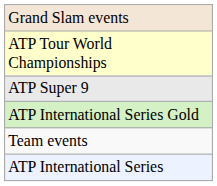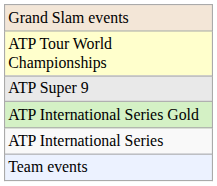(48, 141) Team events -> (86, 141) ATP International Series
(86, 167) ATP International Series -> (48, 167) Team events
